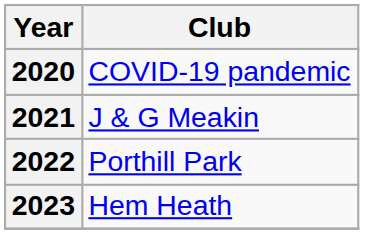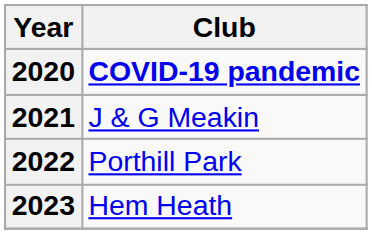(220, 72) normal -> (224, 72) bold
